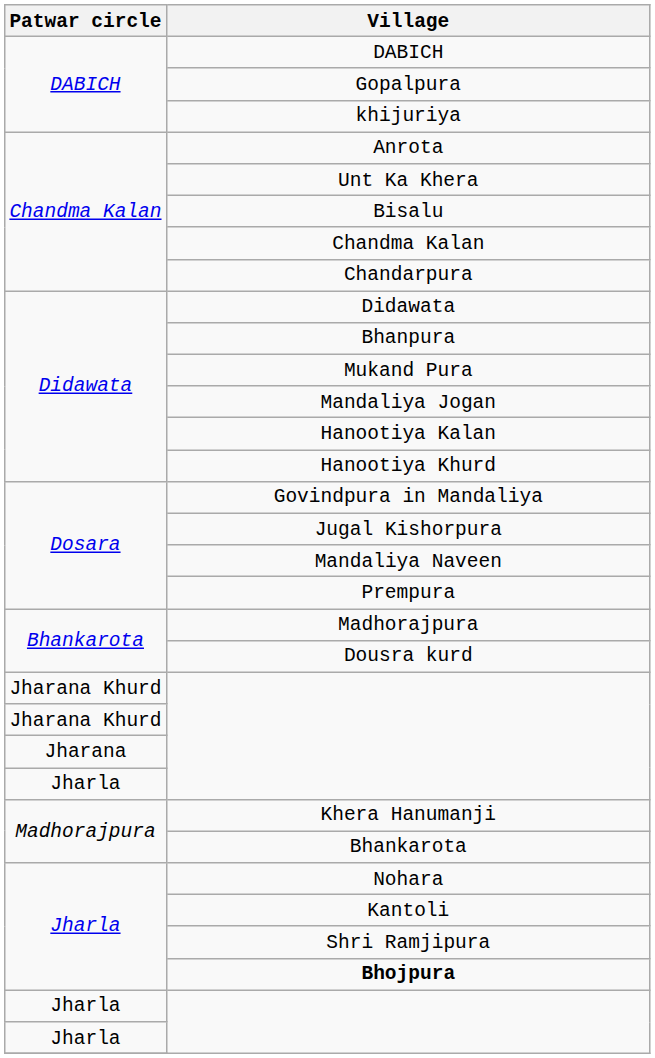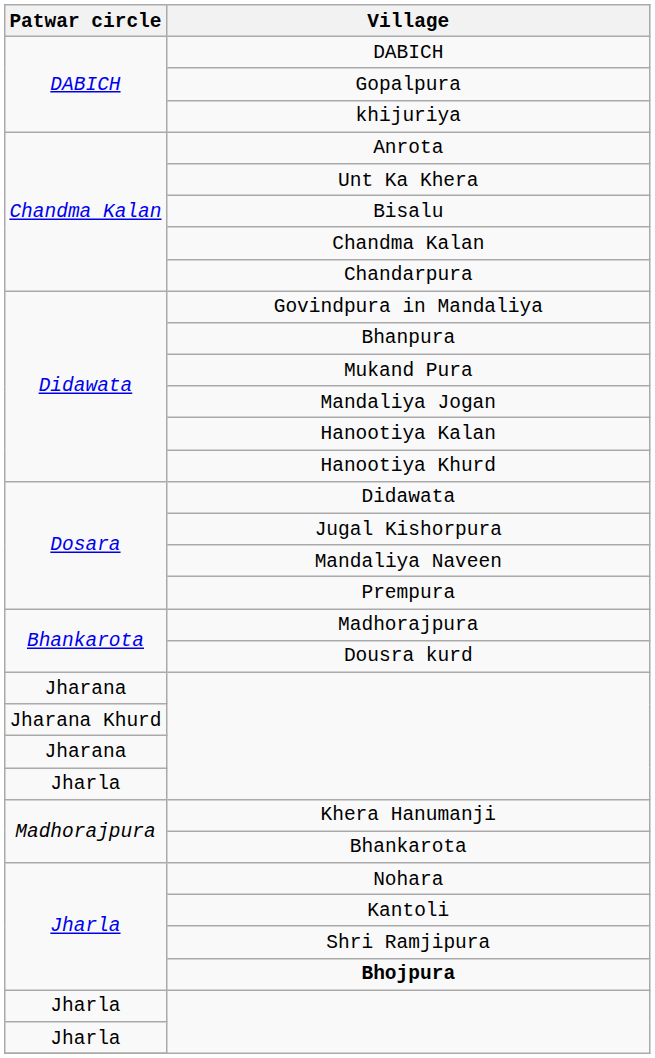(408, 307) Didawata -> (408, 307) Govindpura in Mandaliya
(408, 497) Govindpura in Mandaliya -> (408, 497) Didawata
(85, 688) Jharana Khurd -> (85, 688) Jharana
